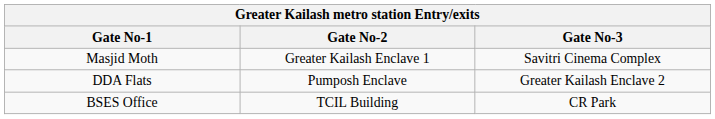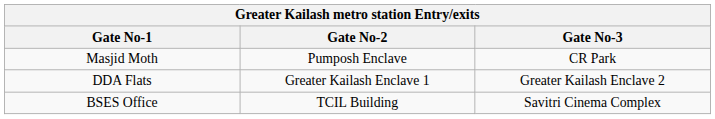(357, 59) Greater Kailash Enclave 1 -> (357, 59) Pumposh Enclave
(593, 59) Savitri Cinema Complex -> (593, 59) CR Park
(357, 80) Pumposh Enclave -> (357, 80) Greater Kailash Enclave 1
(593, 102) CR Park -> (593, 102) Savitri Cinema Complex
